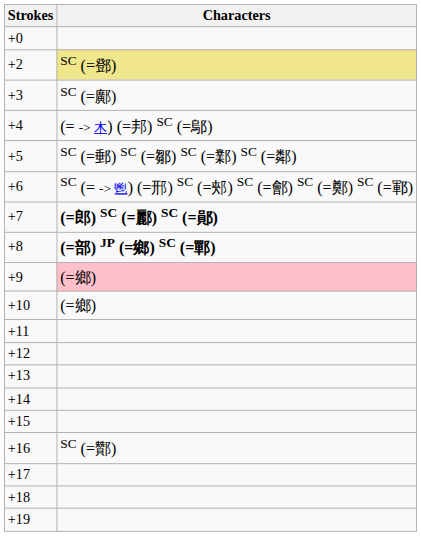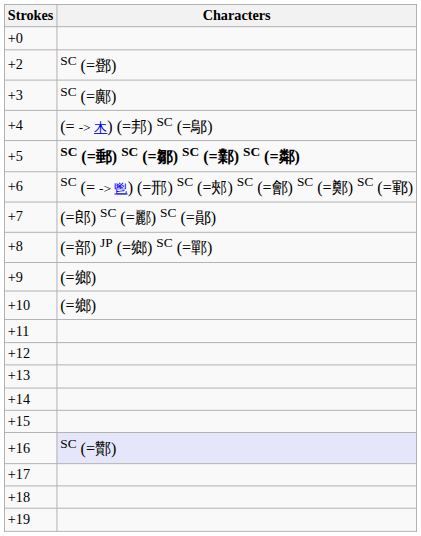(88, 64) khaki background -> (88, 64) no background
(178, 155) normal -> (180, 155) bold
(139, 216) bold -> (138, 216) normal
(138, 246) bold -> (136, 246) normal
(78, 277) pink background -> (78, 277) no background
(88, 447) no background -> (88, 447) lavender background
